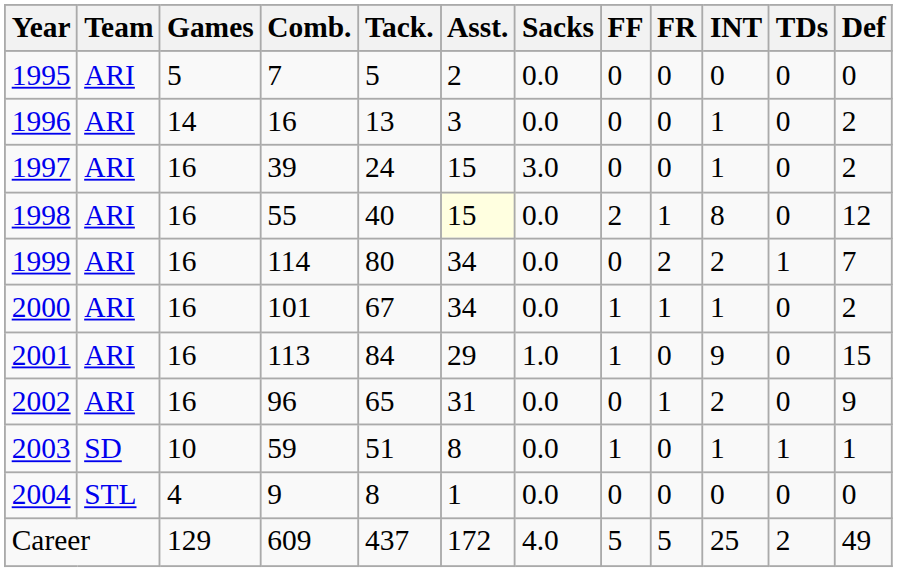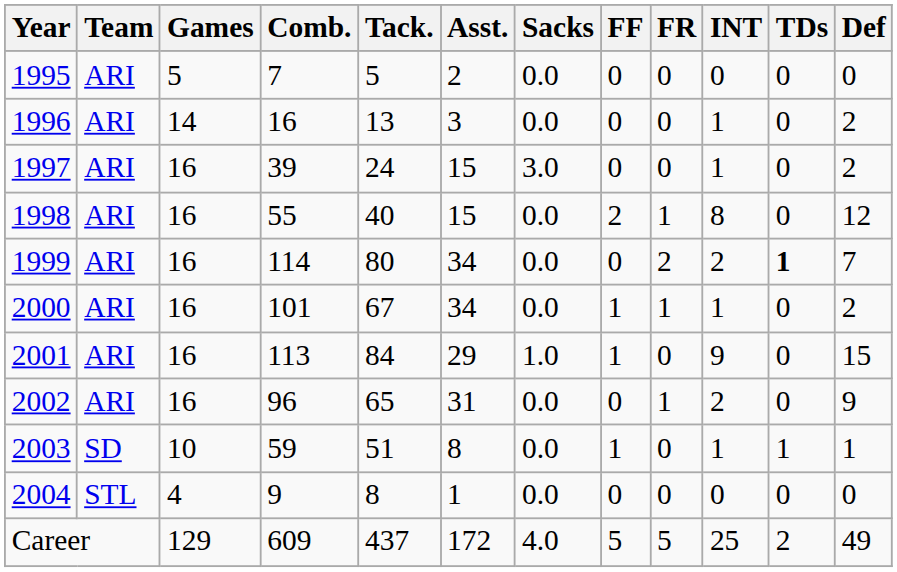(462, 214) lightyellow background -> (462, 214) no background
(783, 261) normal -> (783, 261) bold
